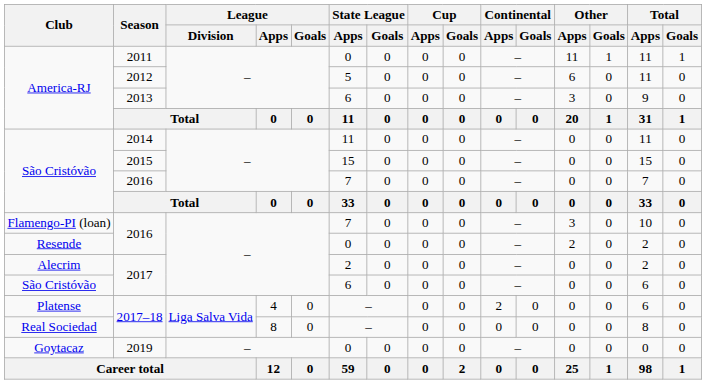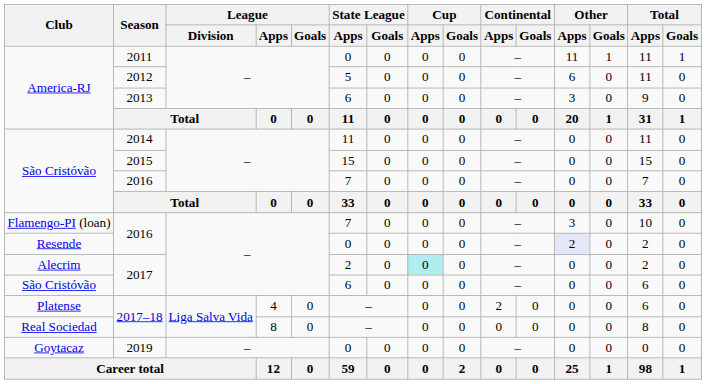(572, 243) no background -> (572, 243) lavender background
(425, 264) no background -> (425, 264) paleturquoise background
